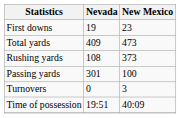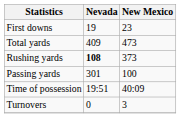(93, 58) normal -> (93, 58) bold
rows swapped: (26, 89) <-> (44, 105)
